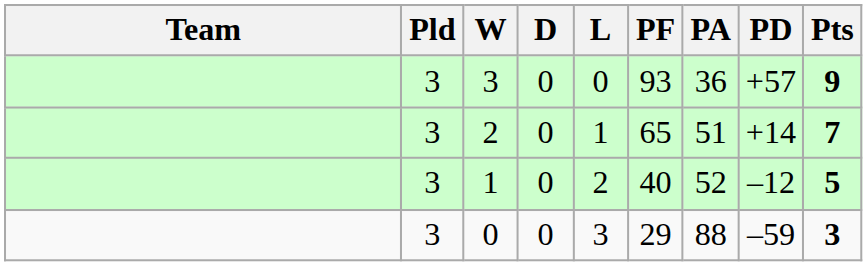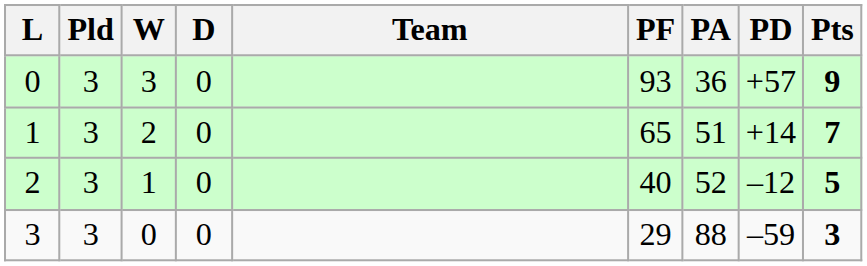columns swapped: (203, 30) <-> (601, 30)
